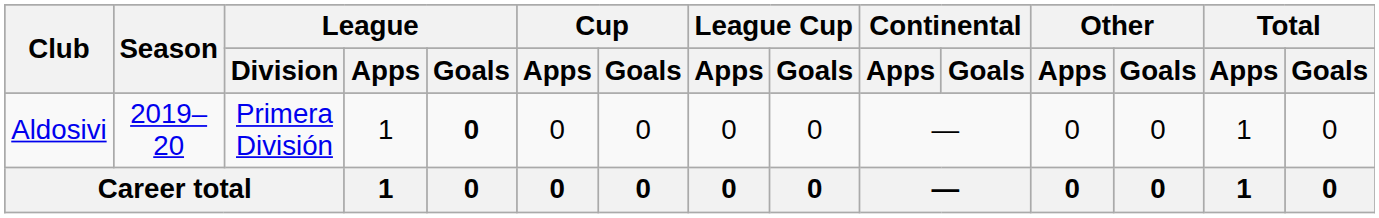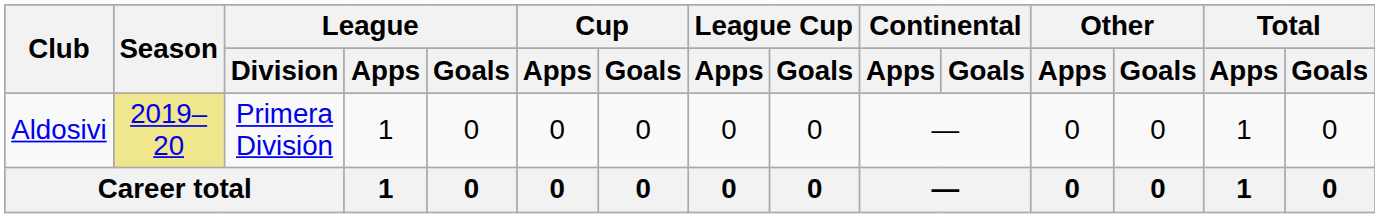(169, 129) no background -> (169, 129) khaki background
(471, 129) bold -> (471, 129) normal
